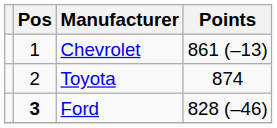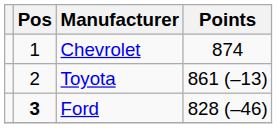(228, 49) 861 (–13) -> (228, 49) 874
(228, 79) 874 -> (228, 79) 861 (–13)
